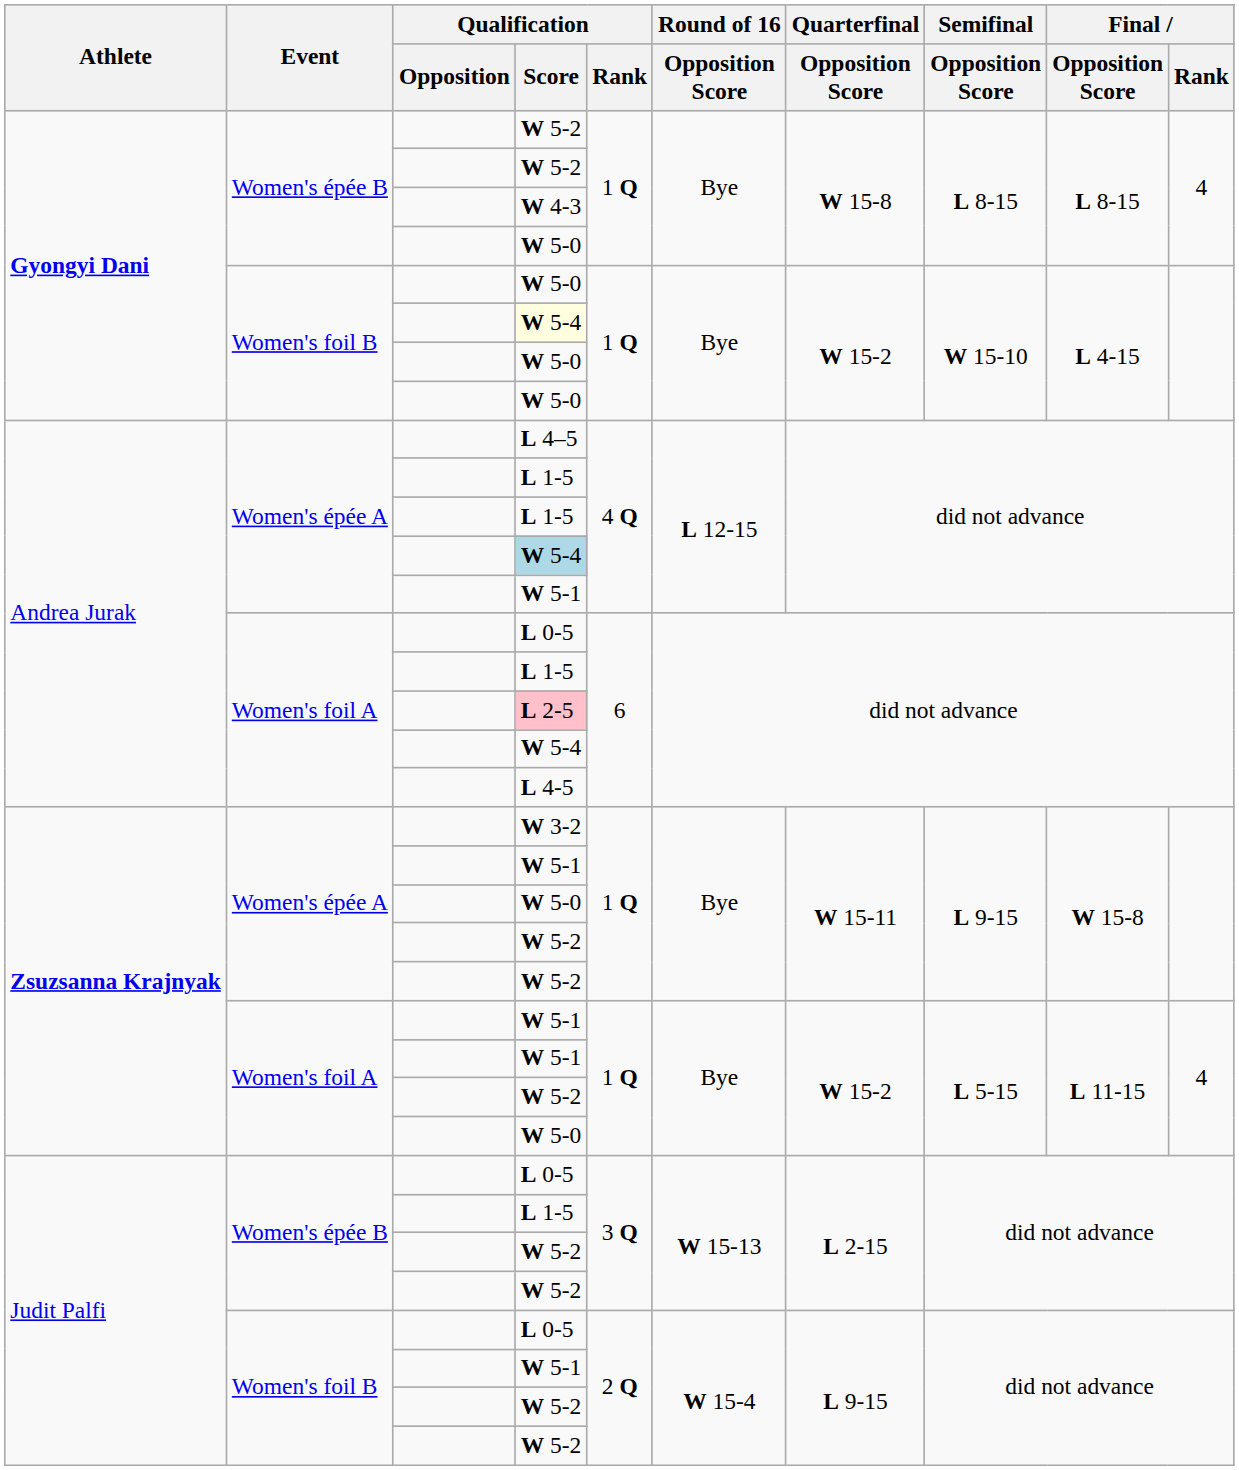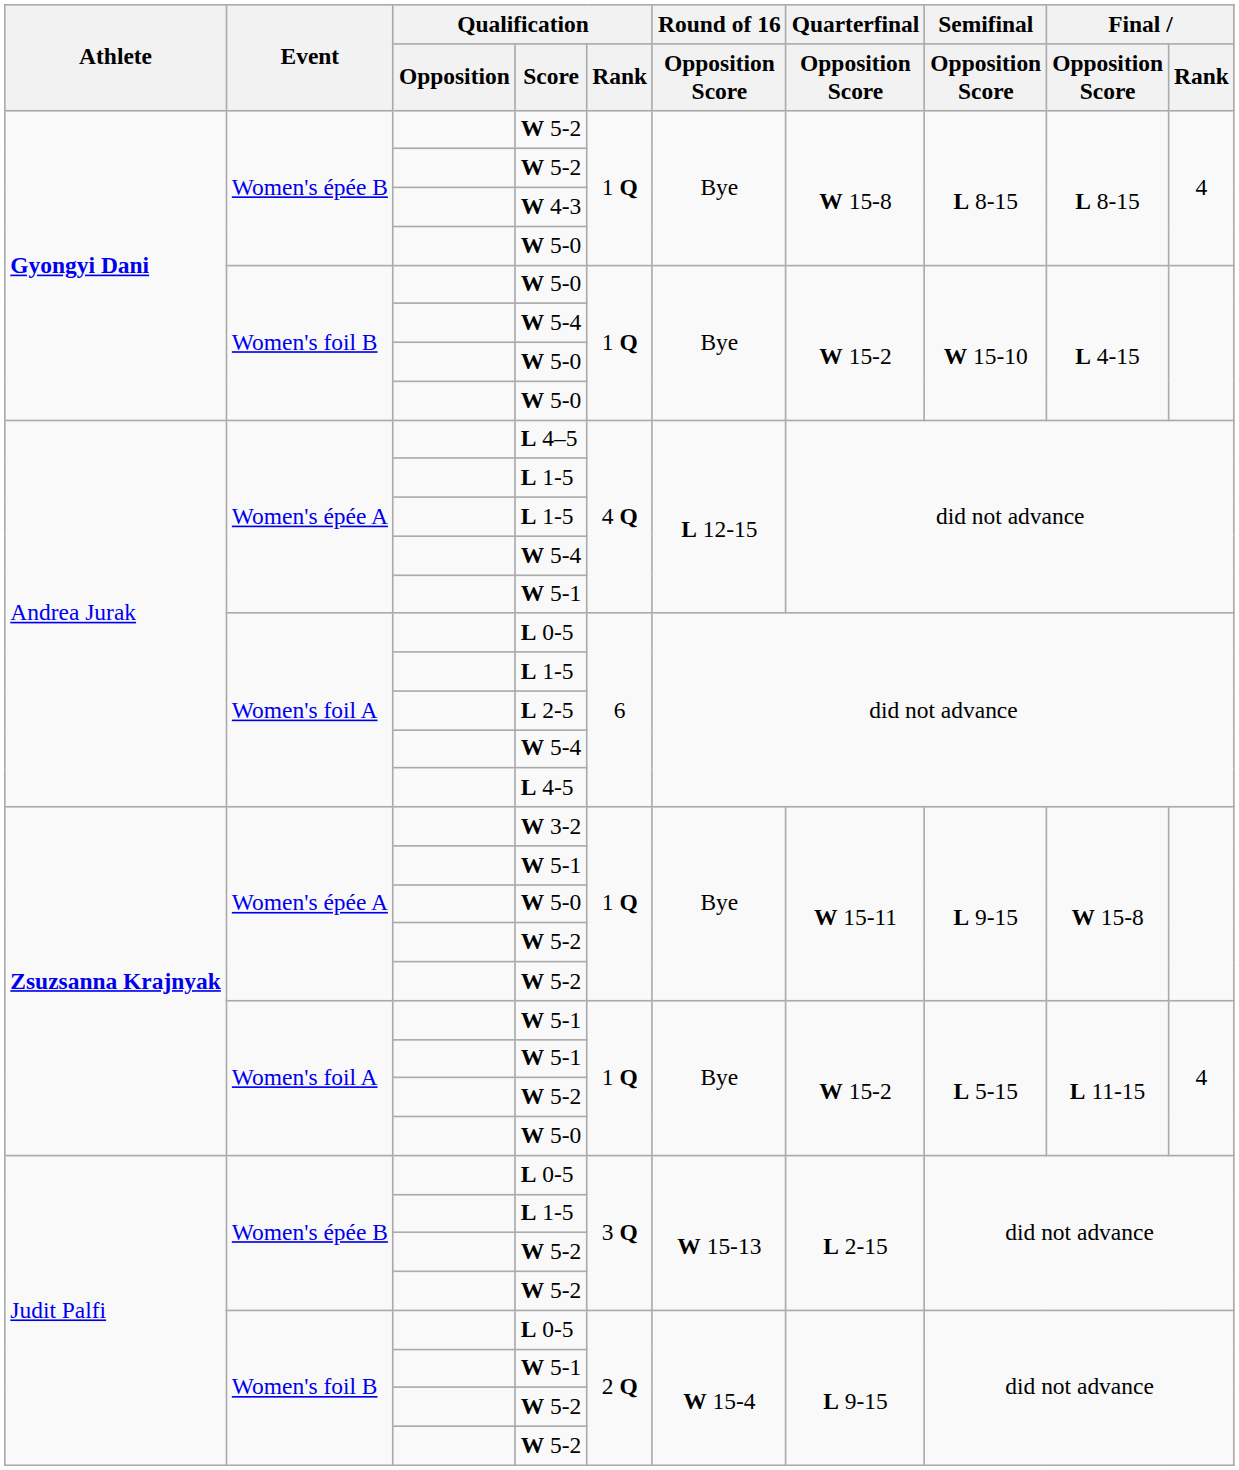(551, 322) lightyellow background -> (551, 322) no background
(551, 555) lightblue background -> (551, 555) no background
(547, 710) pink background -> (547, 710) no background
